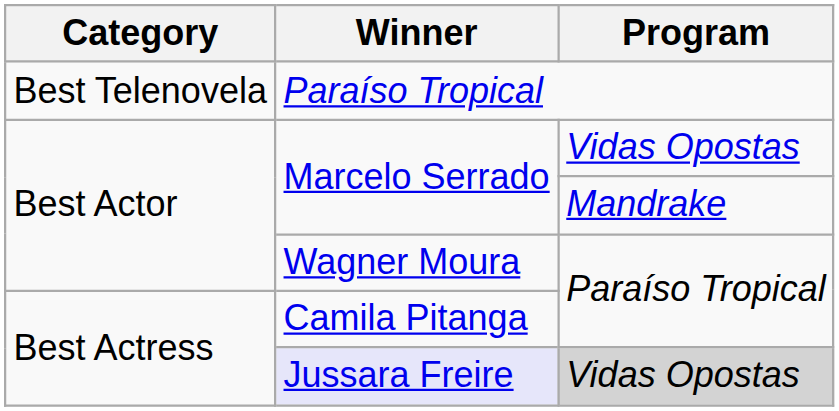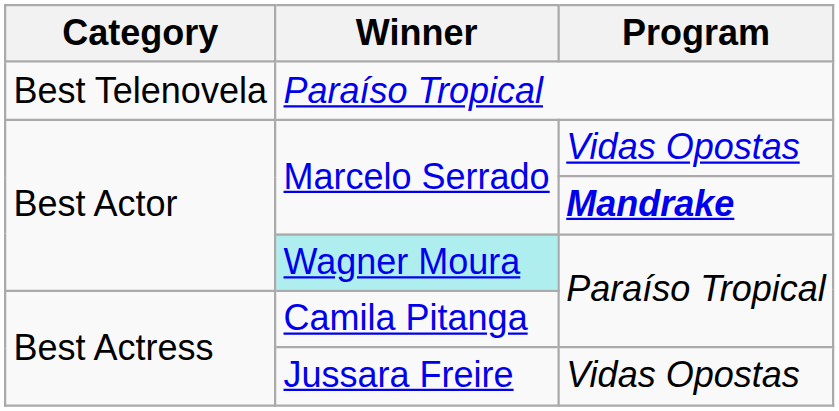(646, 204) normal -> (650, 204) bold
(402, 261) no background -> (402, 261) paleturquoise background
(399, 375) lavender background -> (399, 375) no background
(683, 375) lightgrey background -> (683, 375) no background
